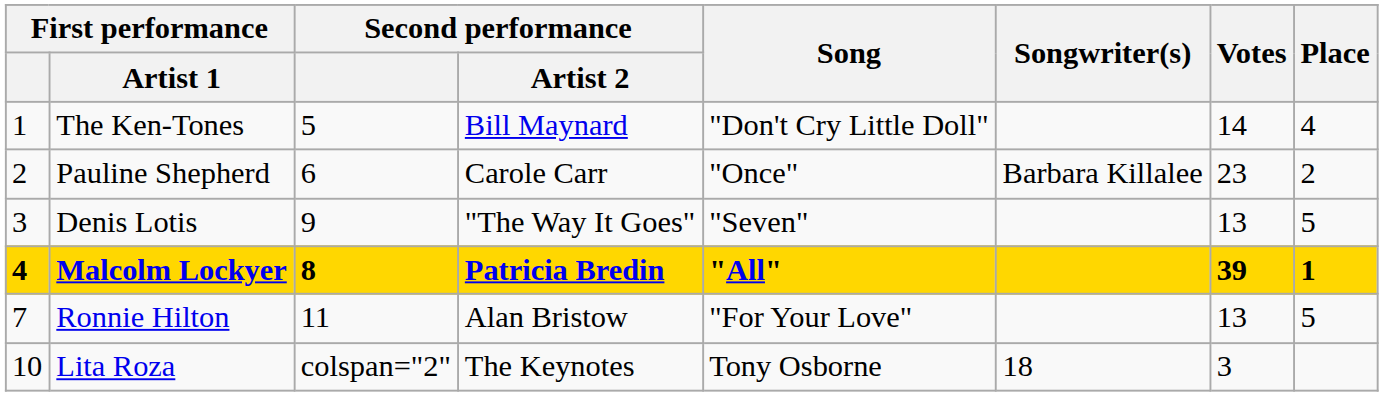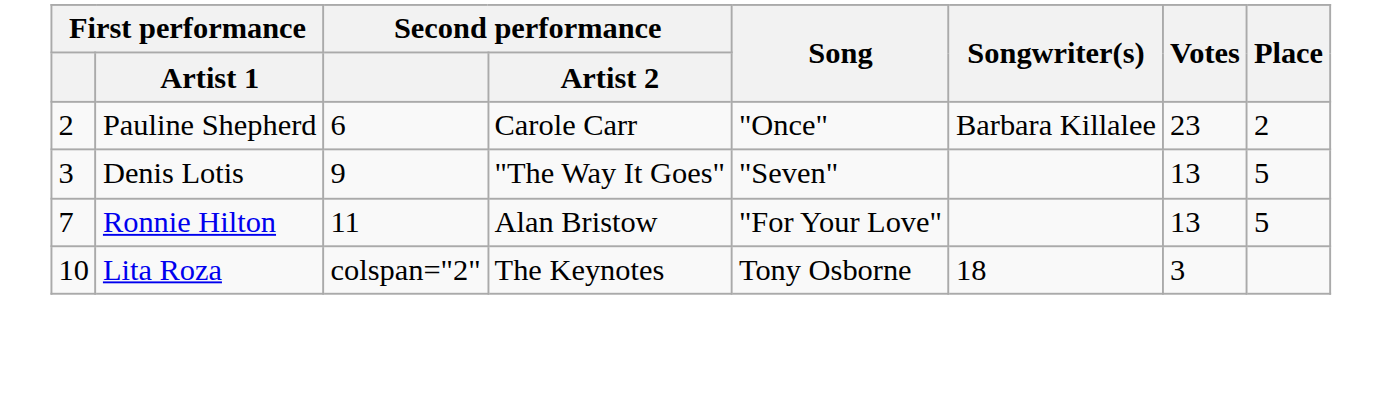- row: (150, 125)
- row: (172, 269)
